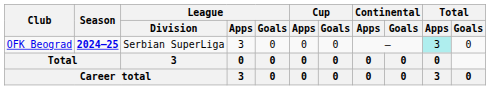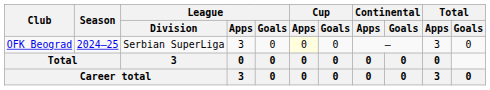(98, 45) bold -> (98, 45) normal
(304, 45) no background -> (304, 45) lightyellow background
(437, 45) paleturquoise background -> (437, 45) no background
